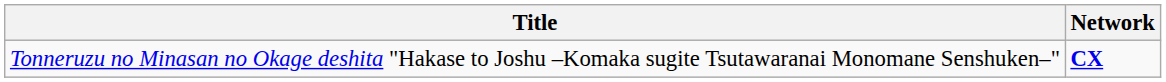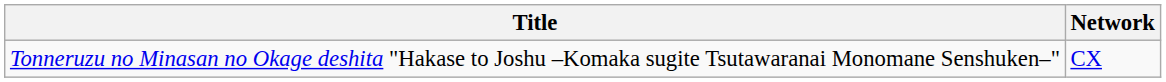(1087, 58) bold -> (1086, 58) normal
